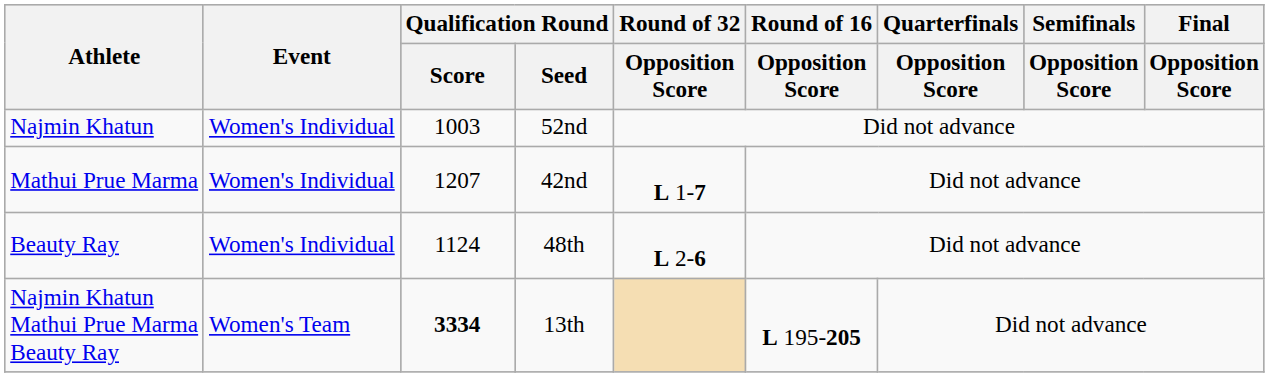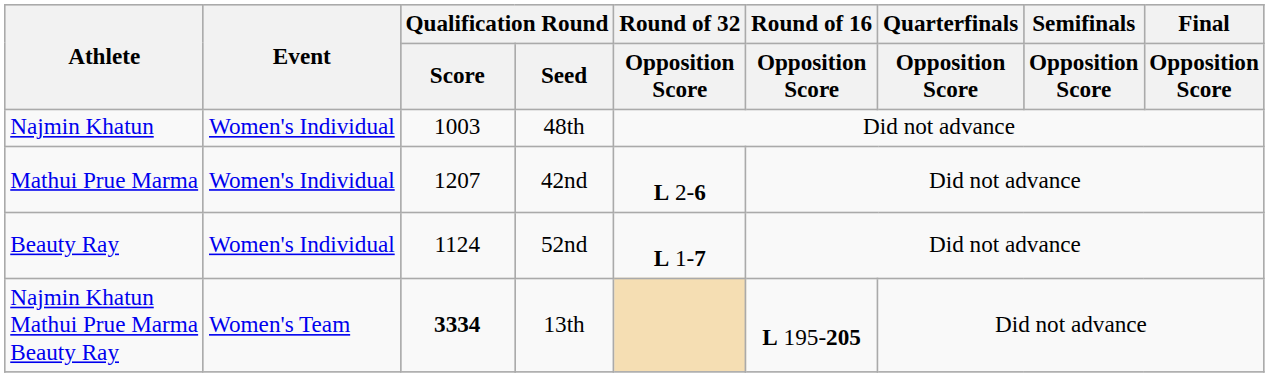(564, 127) 52nd -> (564, 127) 48th
(680, 193) L 1-7 -> (680, 193) L 2-6
(564, 245) 48th -> (564, 245) 52nd
(680, 259) L 2-6 -> (680, 259) L 1-7
